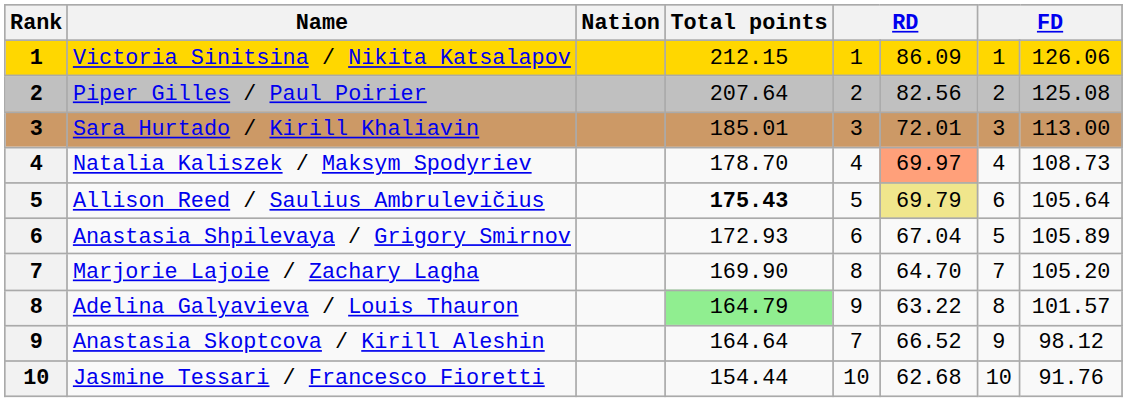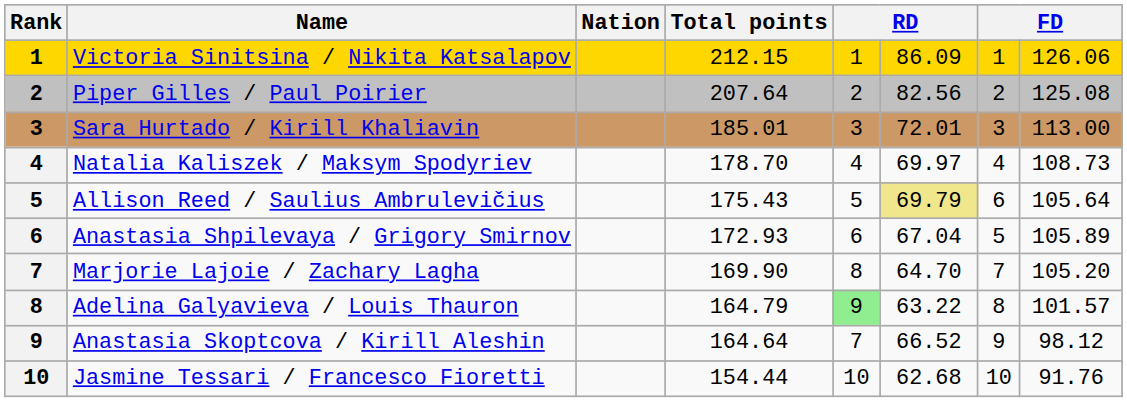(929, 165) lightsalmon background -> (929, 165) no background
(749, 201) bold -> (749, 201) normal
(749, 307) lightgreen background -> (749, 307) no background
(856, 307) no background -> (856, 307) lightgreen background
